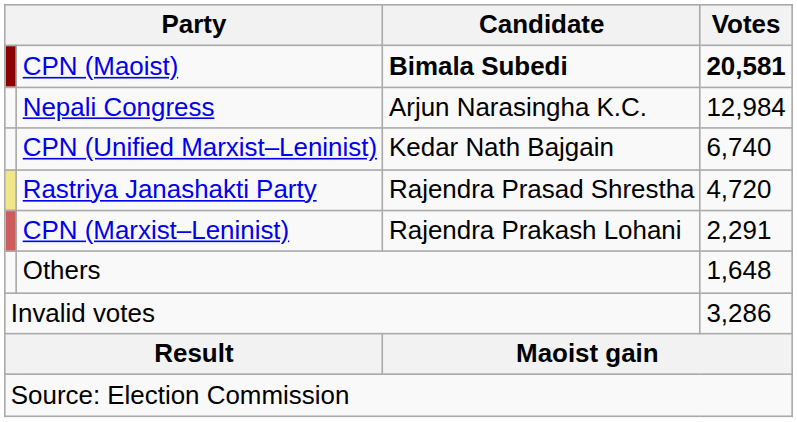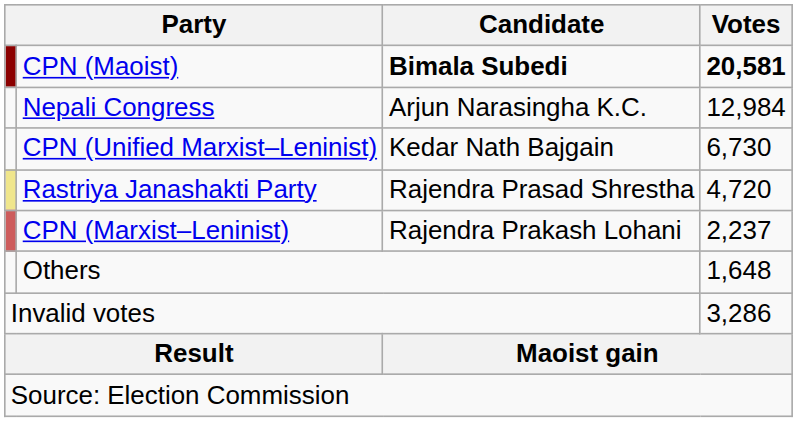(739, 148) 6,740 -> (739, 148) 6,730
(739, 230) 2,291 -> (739, 230) 2,237
